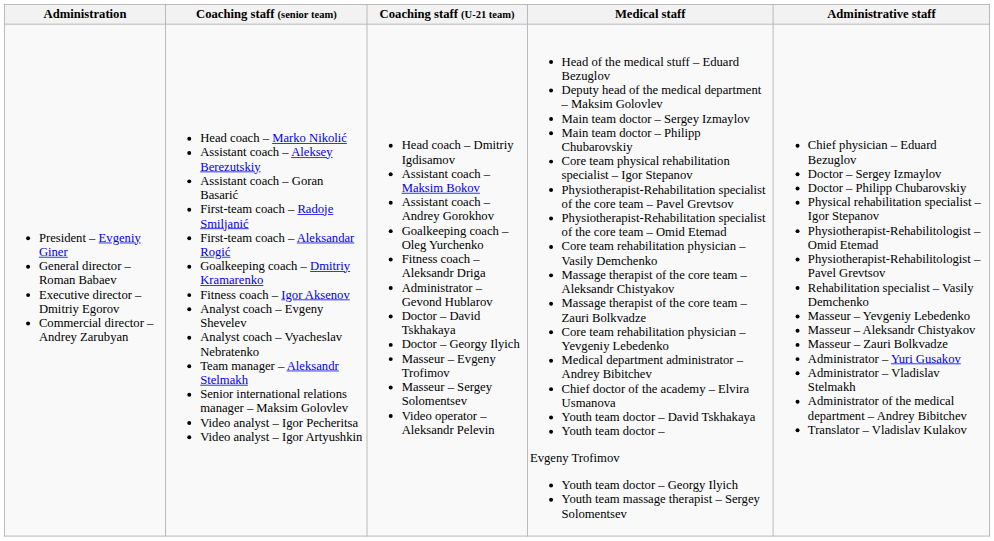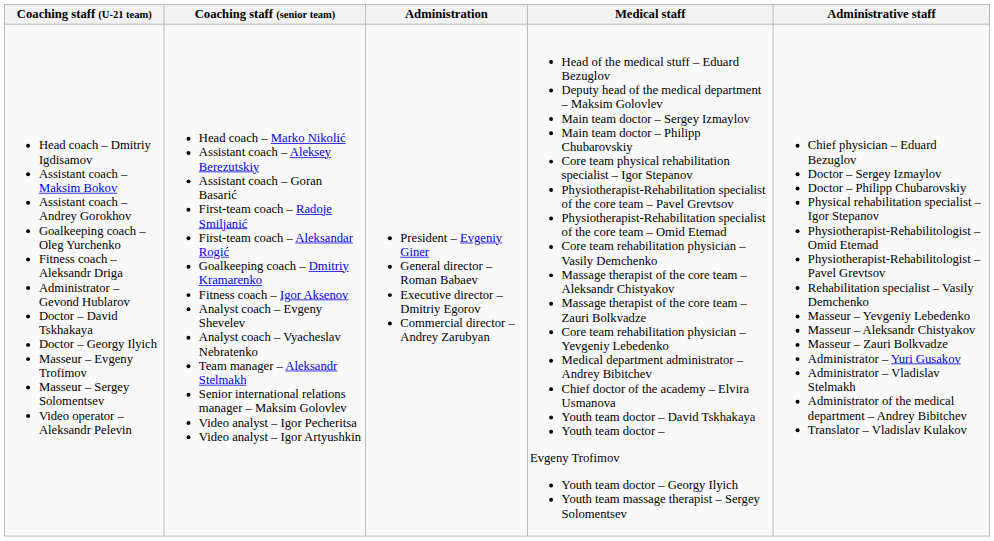columns swapped: (85, 14) <-> (447, 14)
